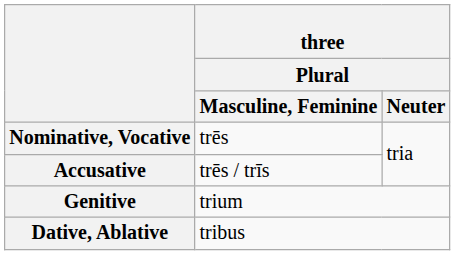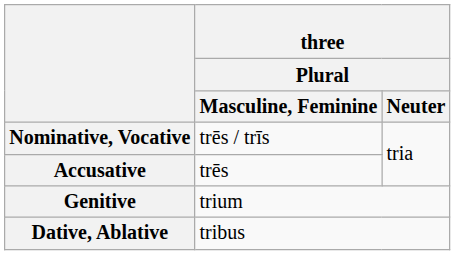(214, 138) trēs -> (235, 138) trēs / trīs
(235, 169) trēs / trīs -> (214, 169) trēs
